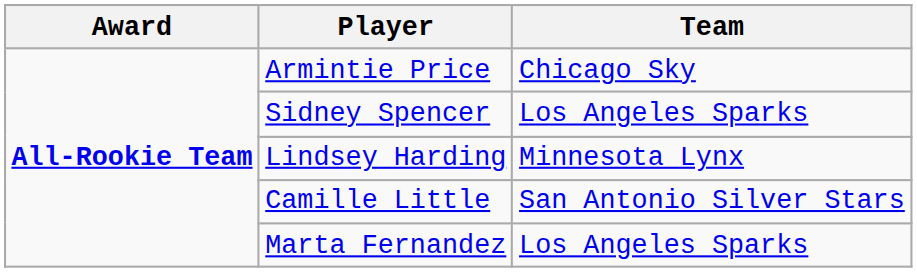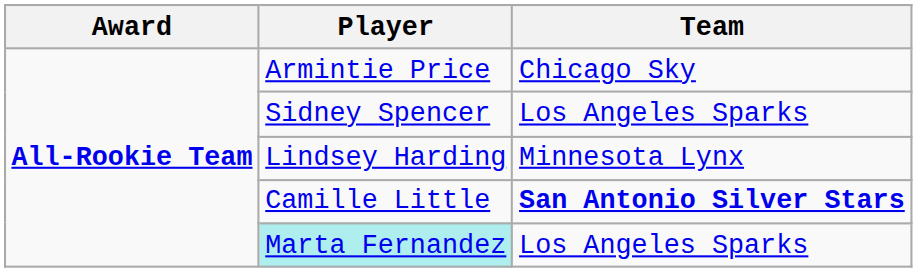(712, 201) normal -> (712, 201) bold
(386, 245) no background -> (386, 245) paleturquoise background
